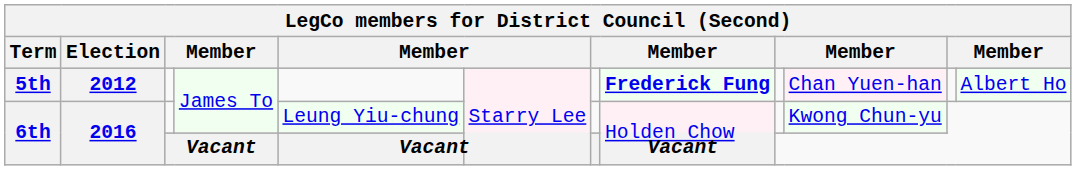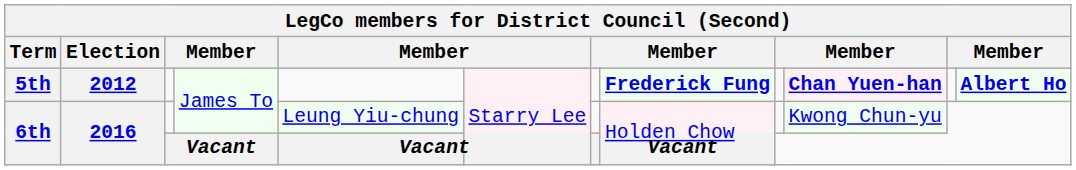(865, 85) normal -> (865, 85) bold
(1013, 85) normal -> (1013, 85) bold
